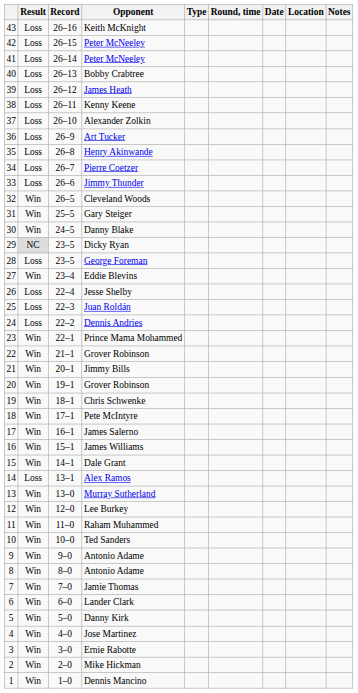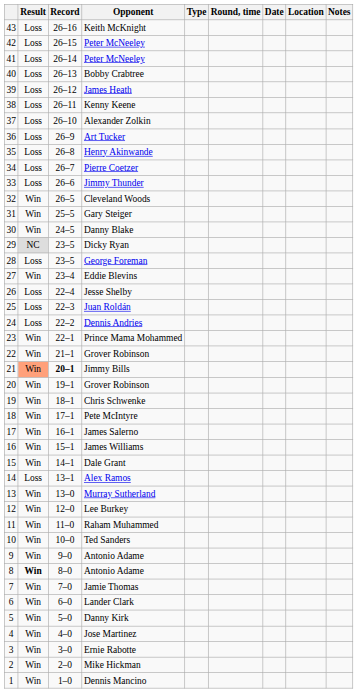(33, 369) no background -> (33, 369) lightsalmon background
(65, 369) normal -> (65, 369) bold
(33, 571) normal -> (33, 571) bold
